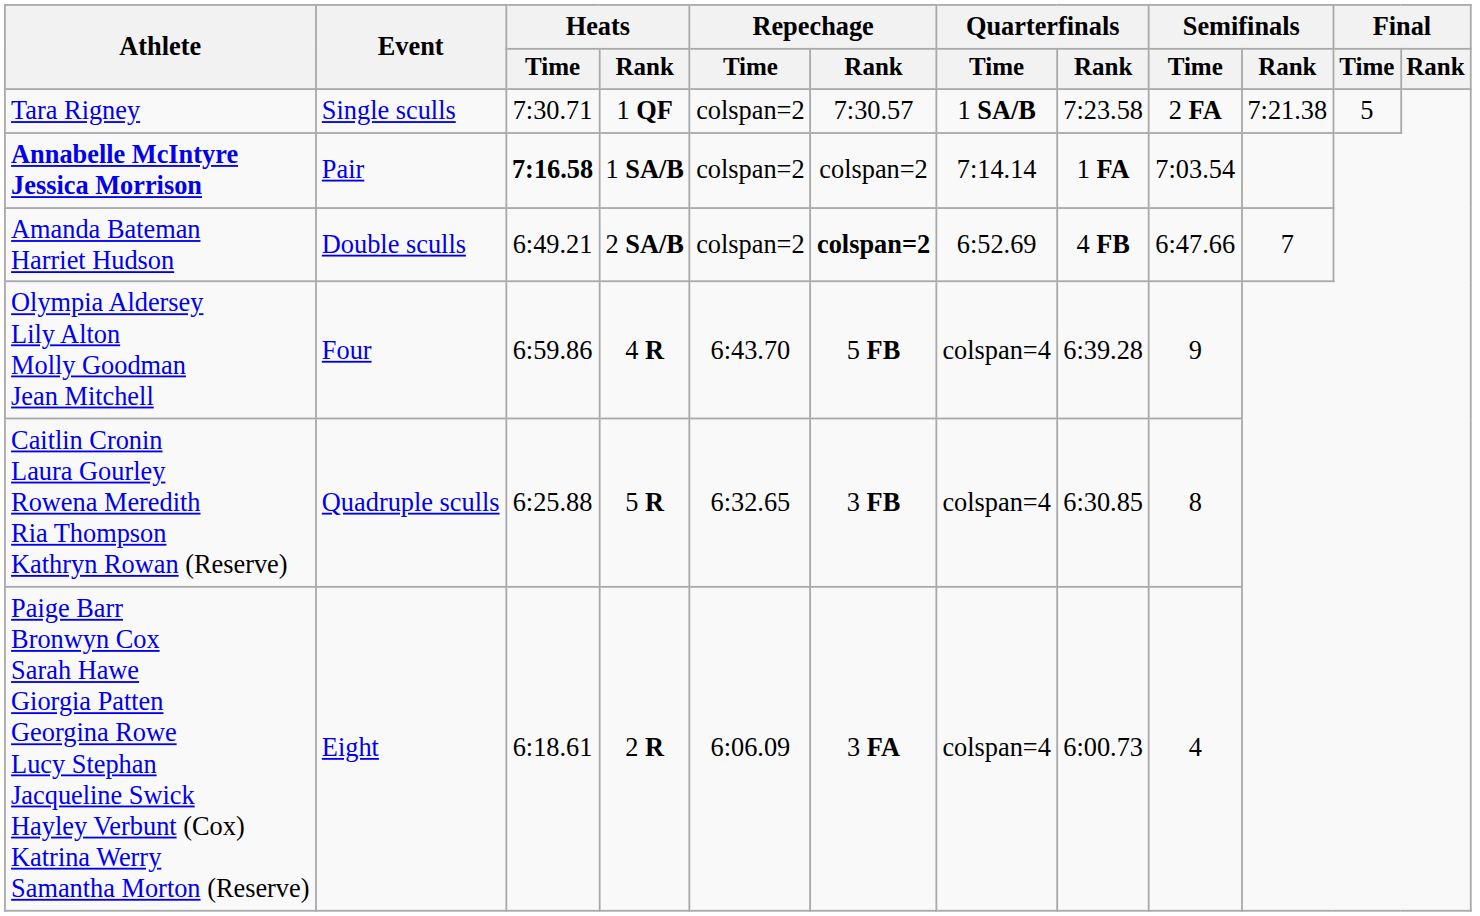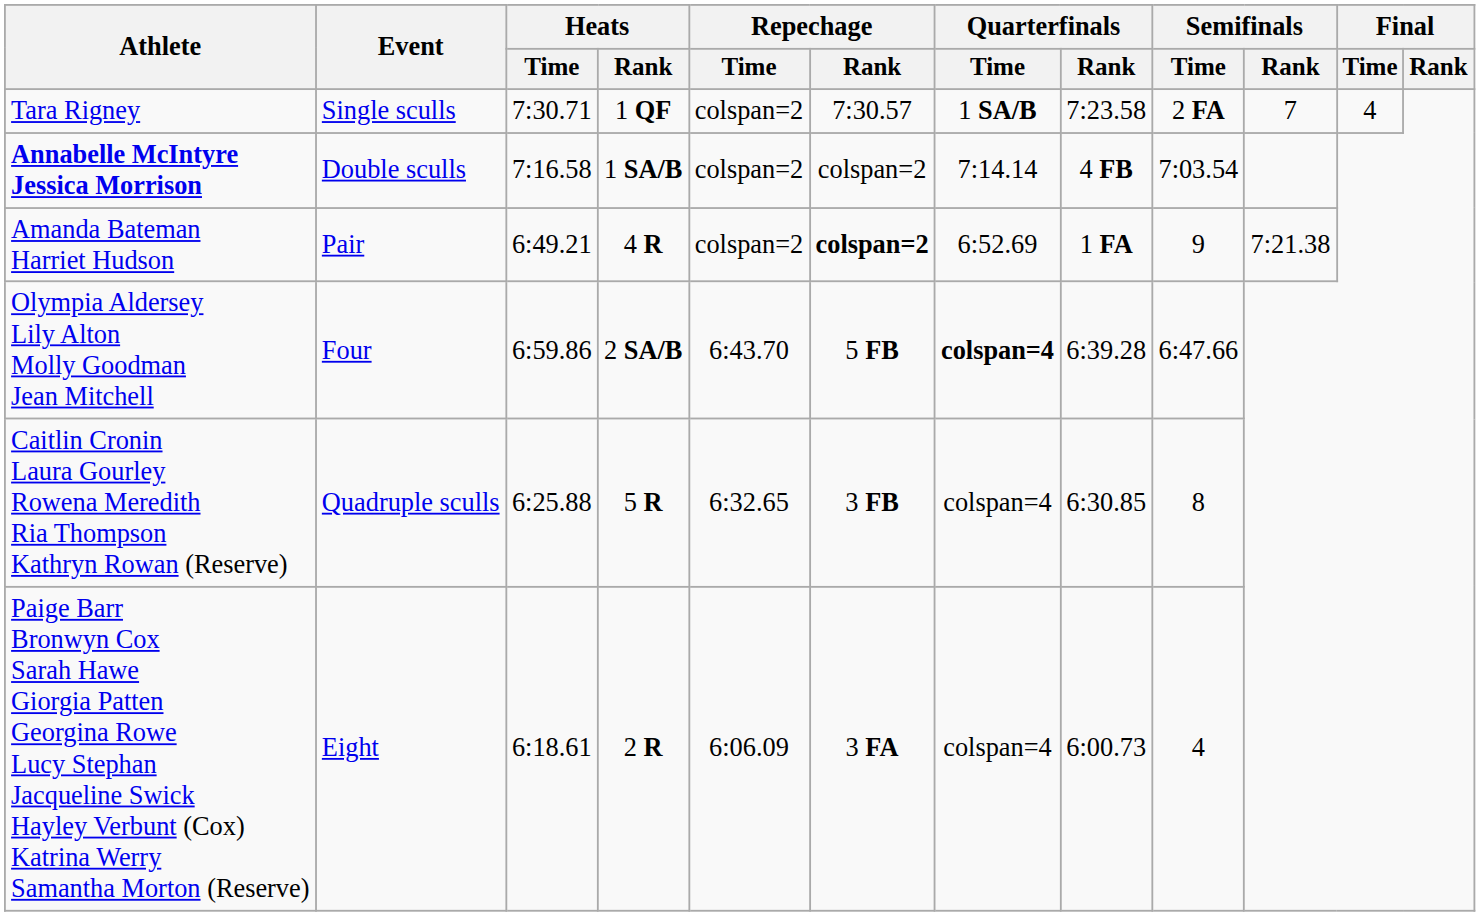(1287, 111) 7:21.38 -> (1290, 111) 7
(1367, 111) 5 -> (1370, 111) 4
(343, 170) Pair -> (394, 170) Double sculls
(553, 170) bold -> (552, 170) normal
(1103, 170) 1 FA -> (1106, 170) 4 FB
(394, 244) Double sculls -> (343, 244) Pair
(645, 244) 2 SA/B -> (643, 244) 4 R
(1103, 244) 4 FB -> (1106, 244) 1 FA
(1195, 244) 6:47.66 -> (1198, 244) 9
(1287, 244) 7 -> (1290, 244) 7:21.38
(645, 350) 4 R -> (643, 350) 2 SA/B
(997, 350) normal -> (997, 350) bold
(1195, 350) 9 -> (1198, 350) 6:47.66
